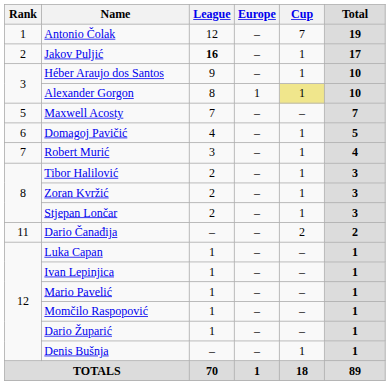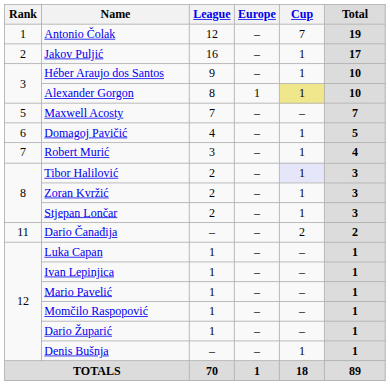(212, 54) bold -> (212, 54) normal
(302, 172) no background -> (302, 172) lavender background
